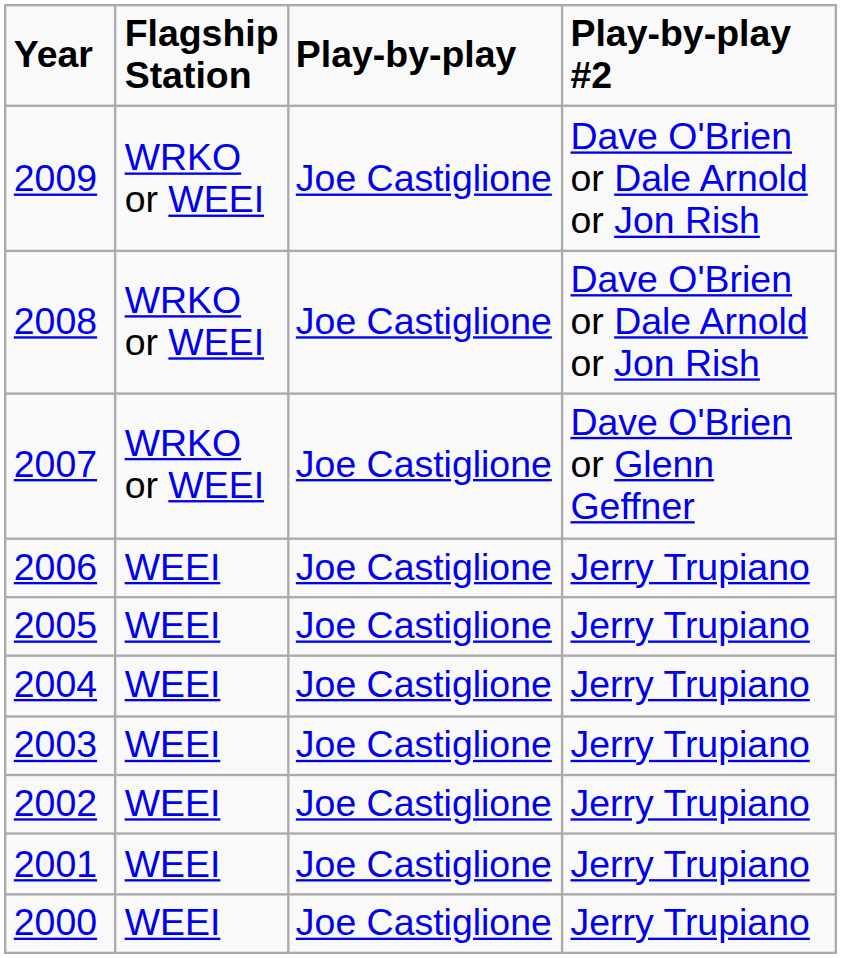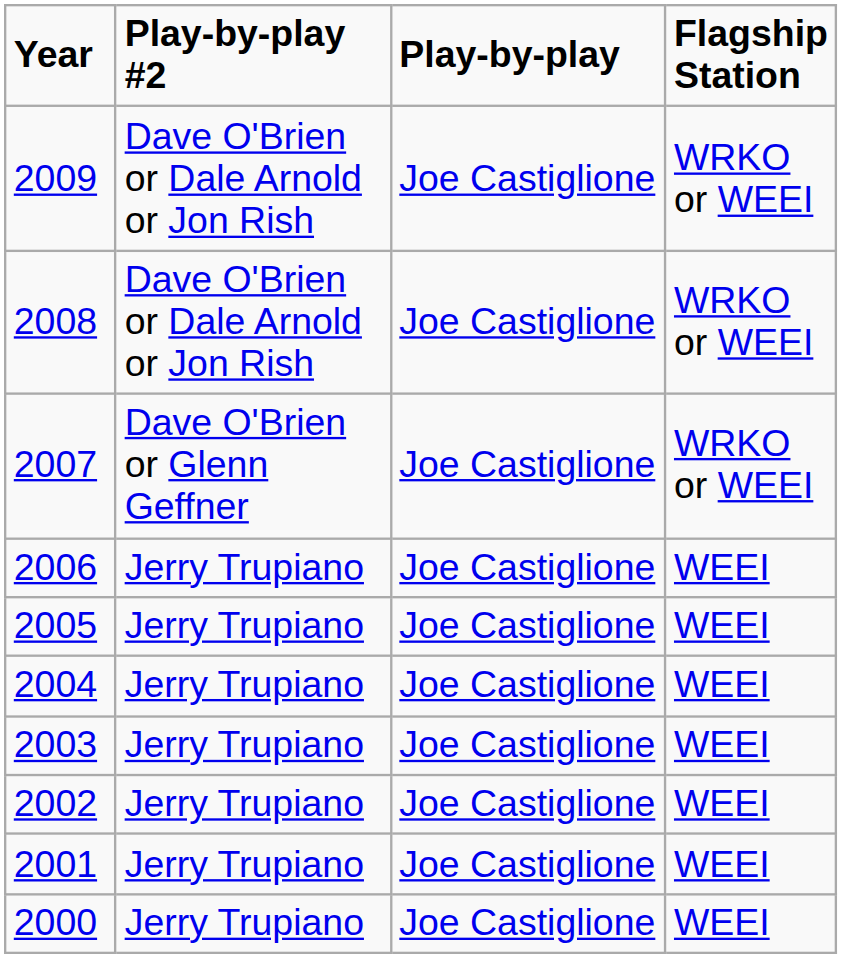columns swapped: (202, 55) <-> (681, 55)
